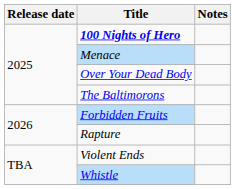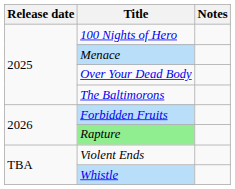(130, 34) bold -> (129, 34) normal
(100, 134) no background -> (100, 134) lightgreen background
